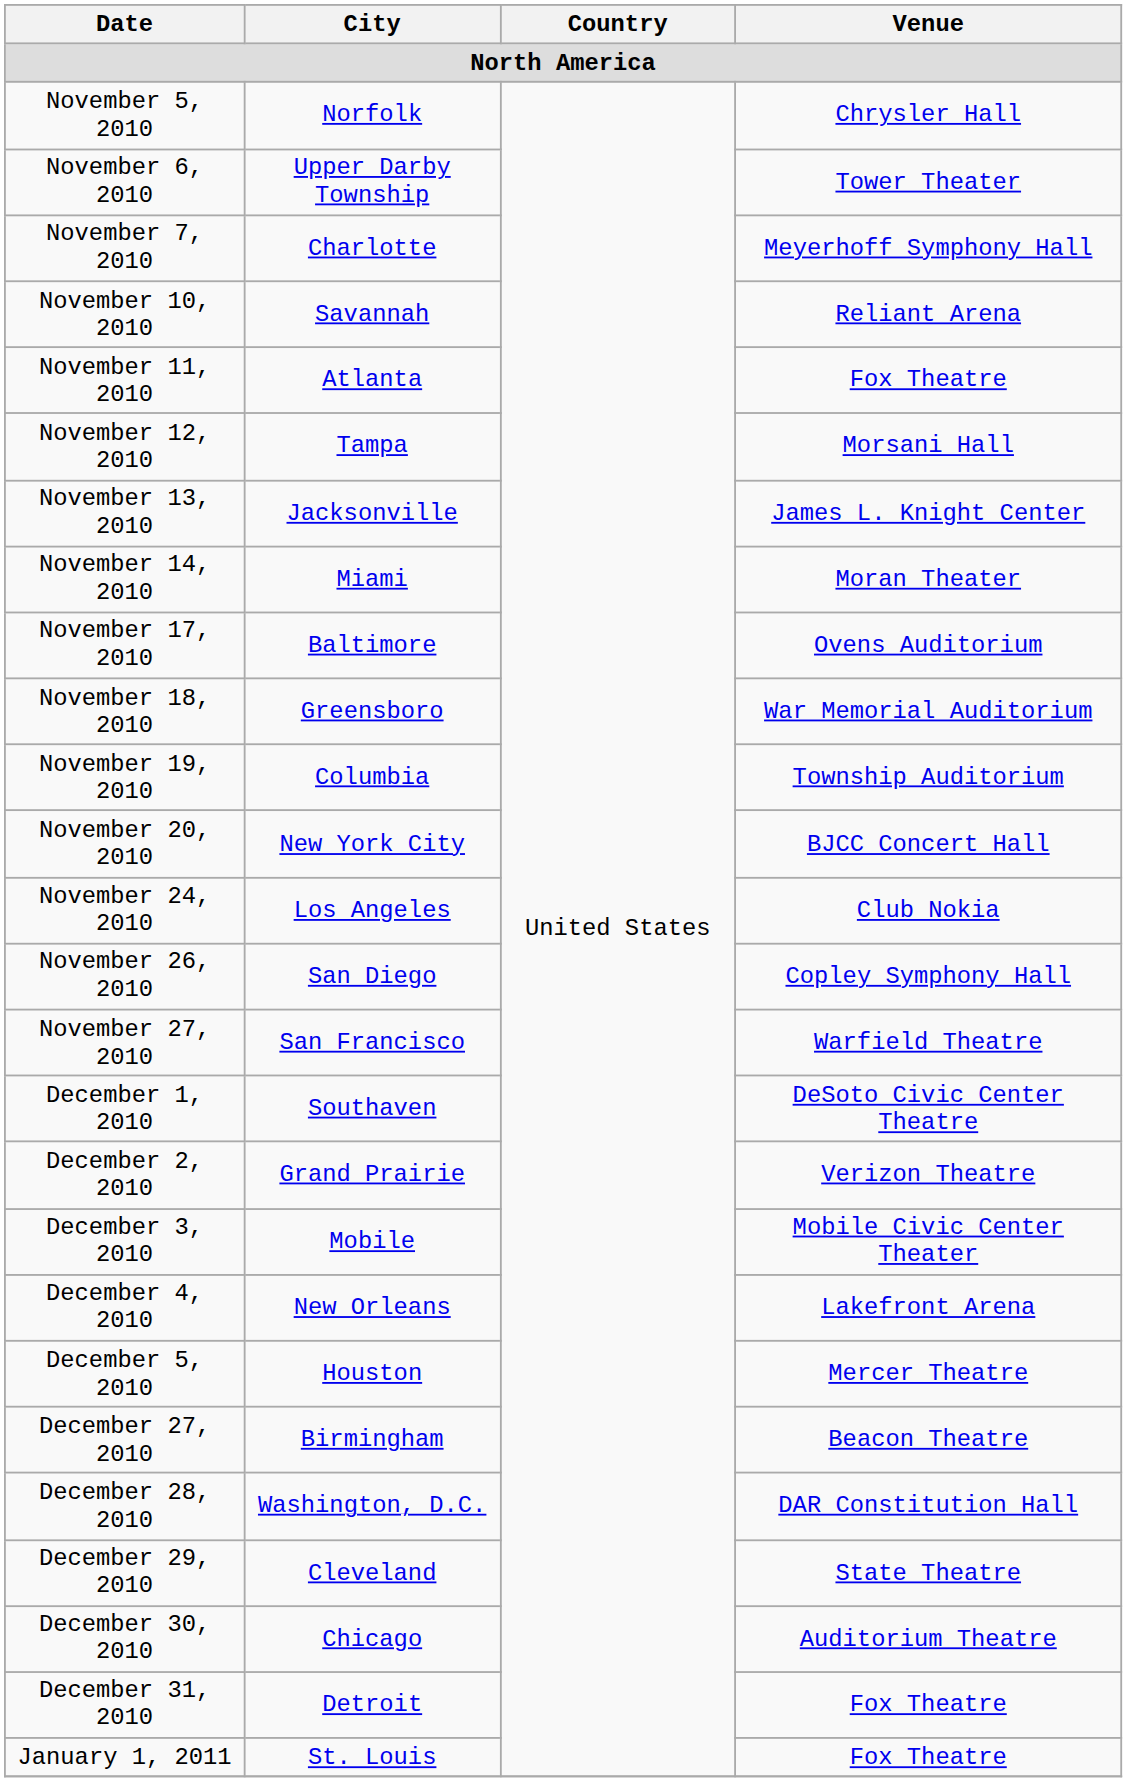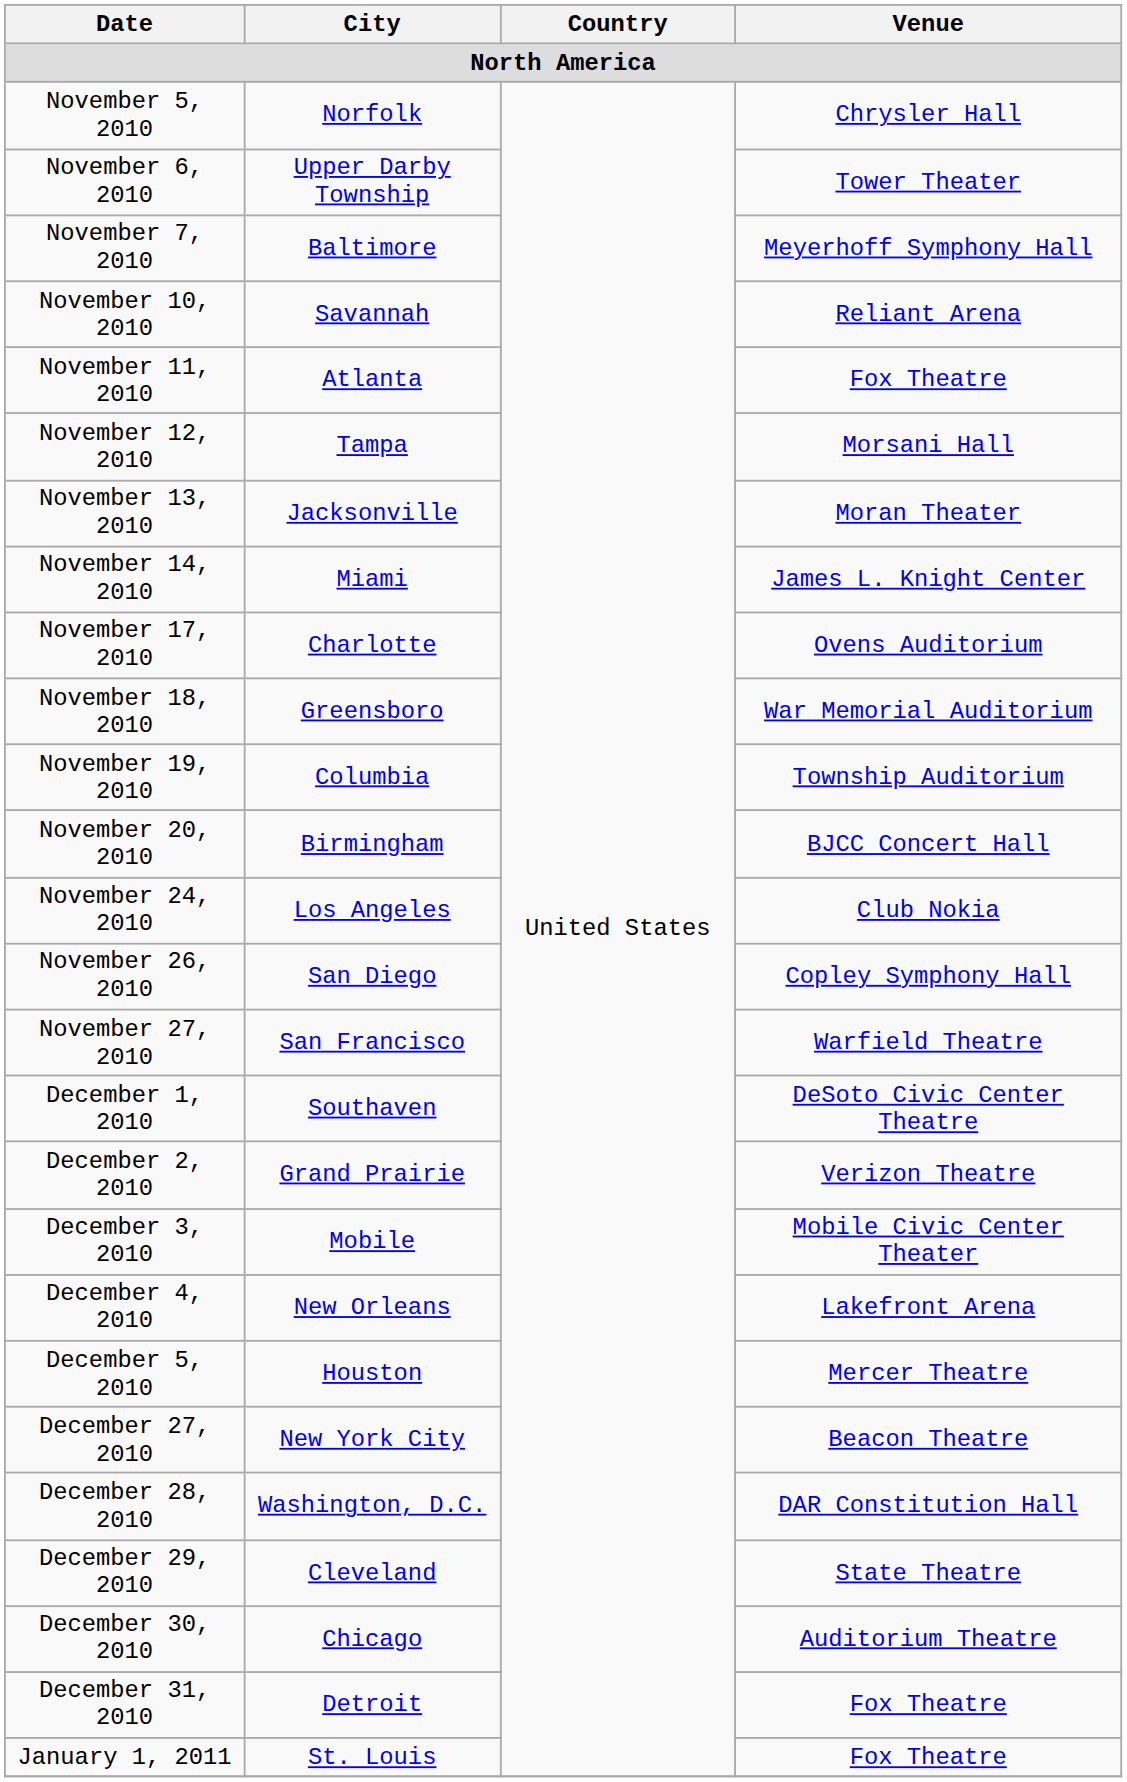(372, 248) Charlotte -> (372, 248) Baltimore
(928, 513) James L. Knight Center -> (928, 513) Moran Theater
(928, 579) Moran Theater -> (928, 579) James L. Knight Center
(372, 645) Baltimore -> (372, 645) Charlotte
(372, 844) New York City -> (372, 844) Birmingham
(372, 1440) Birmingham -> (372, 1440) New York City
